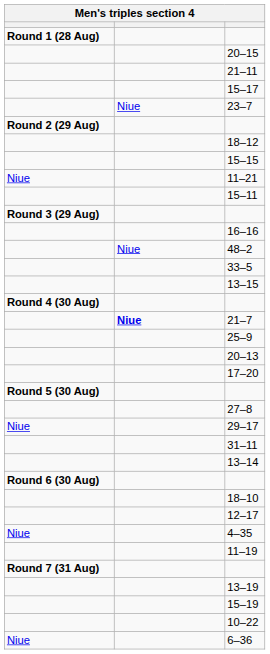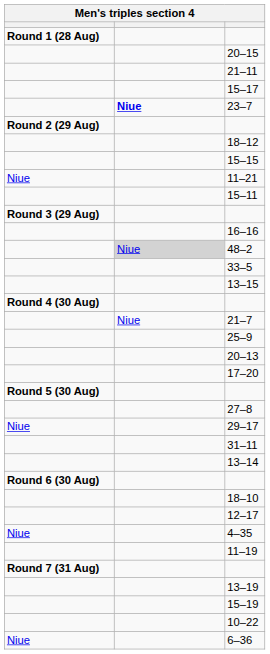(129, 107) normal -> (129, 107) bold
(129, 249) no background -> (129, 249) lightgrey background
(129, 320) bold -> (129, 320) normal
